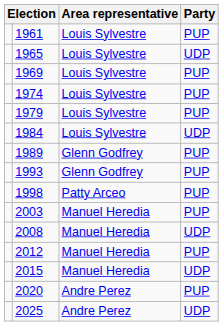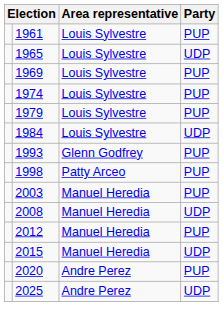- row: (29, 152)
